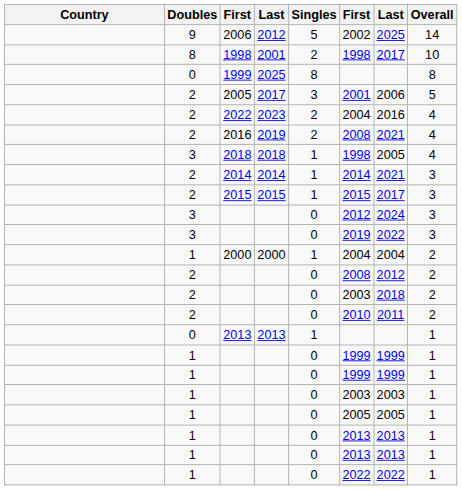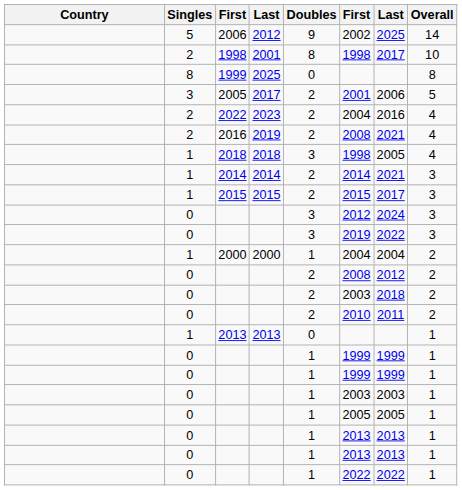columns swapped: (314, 15) <-> (192, 15)
